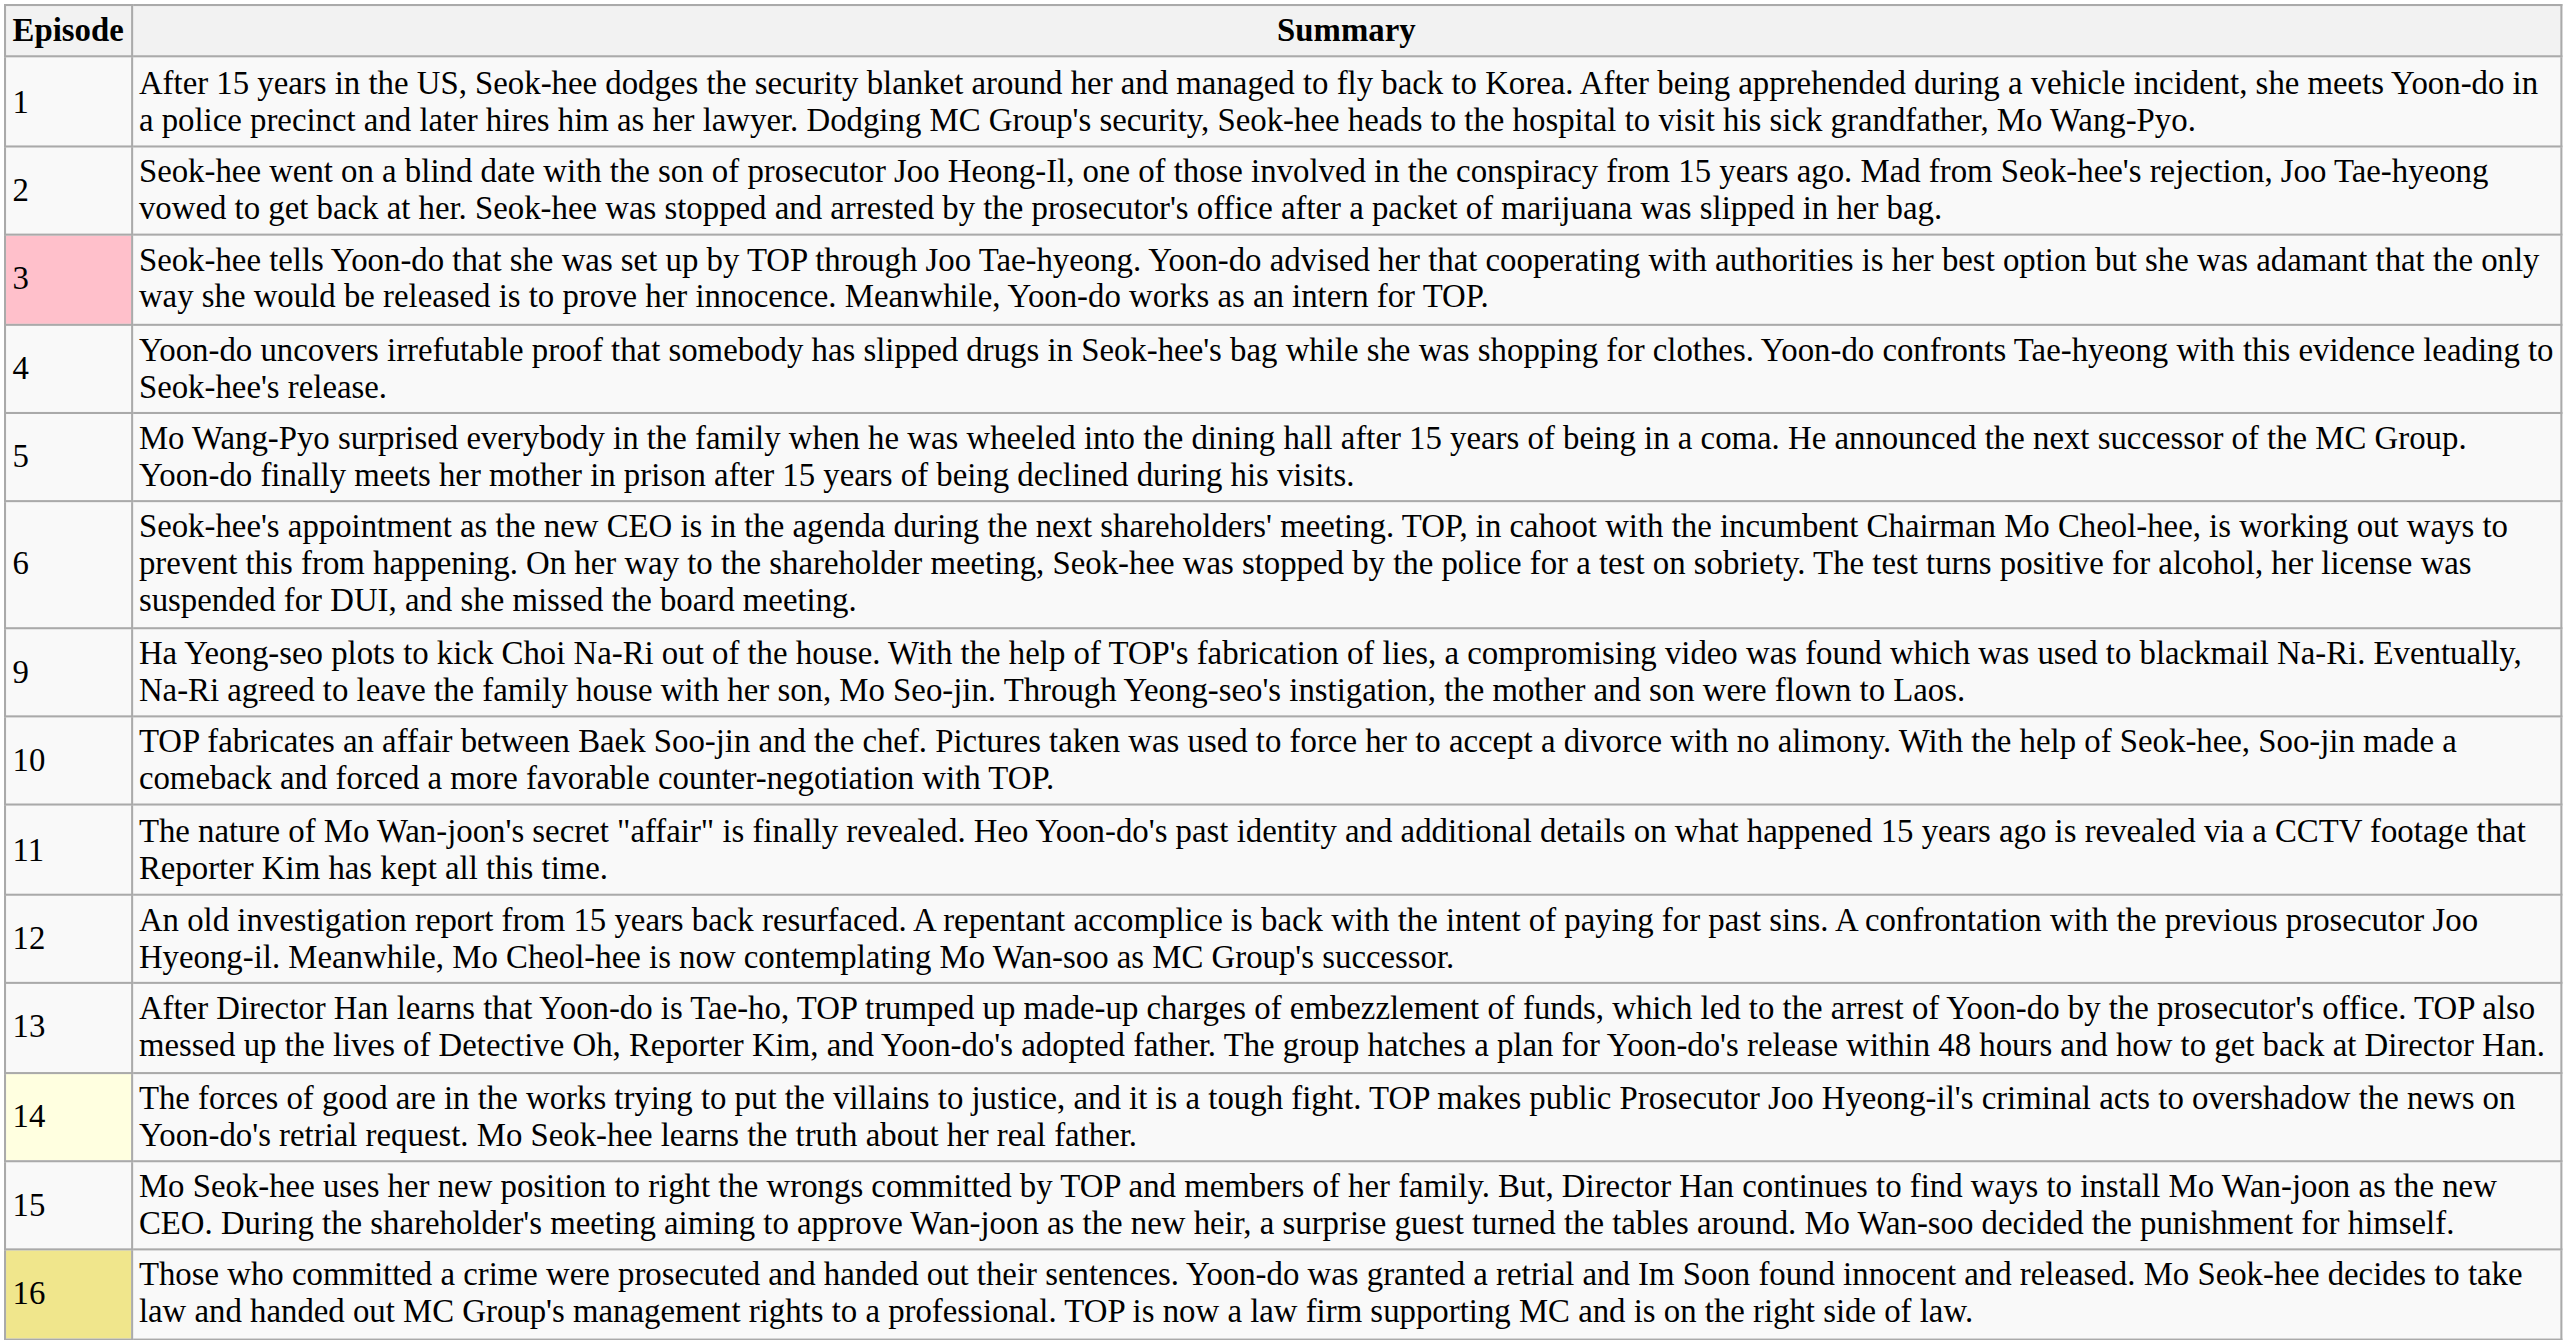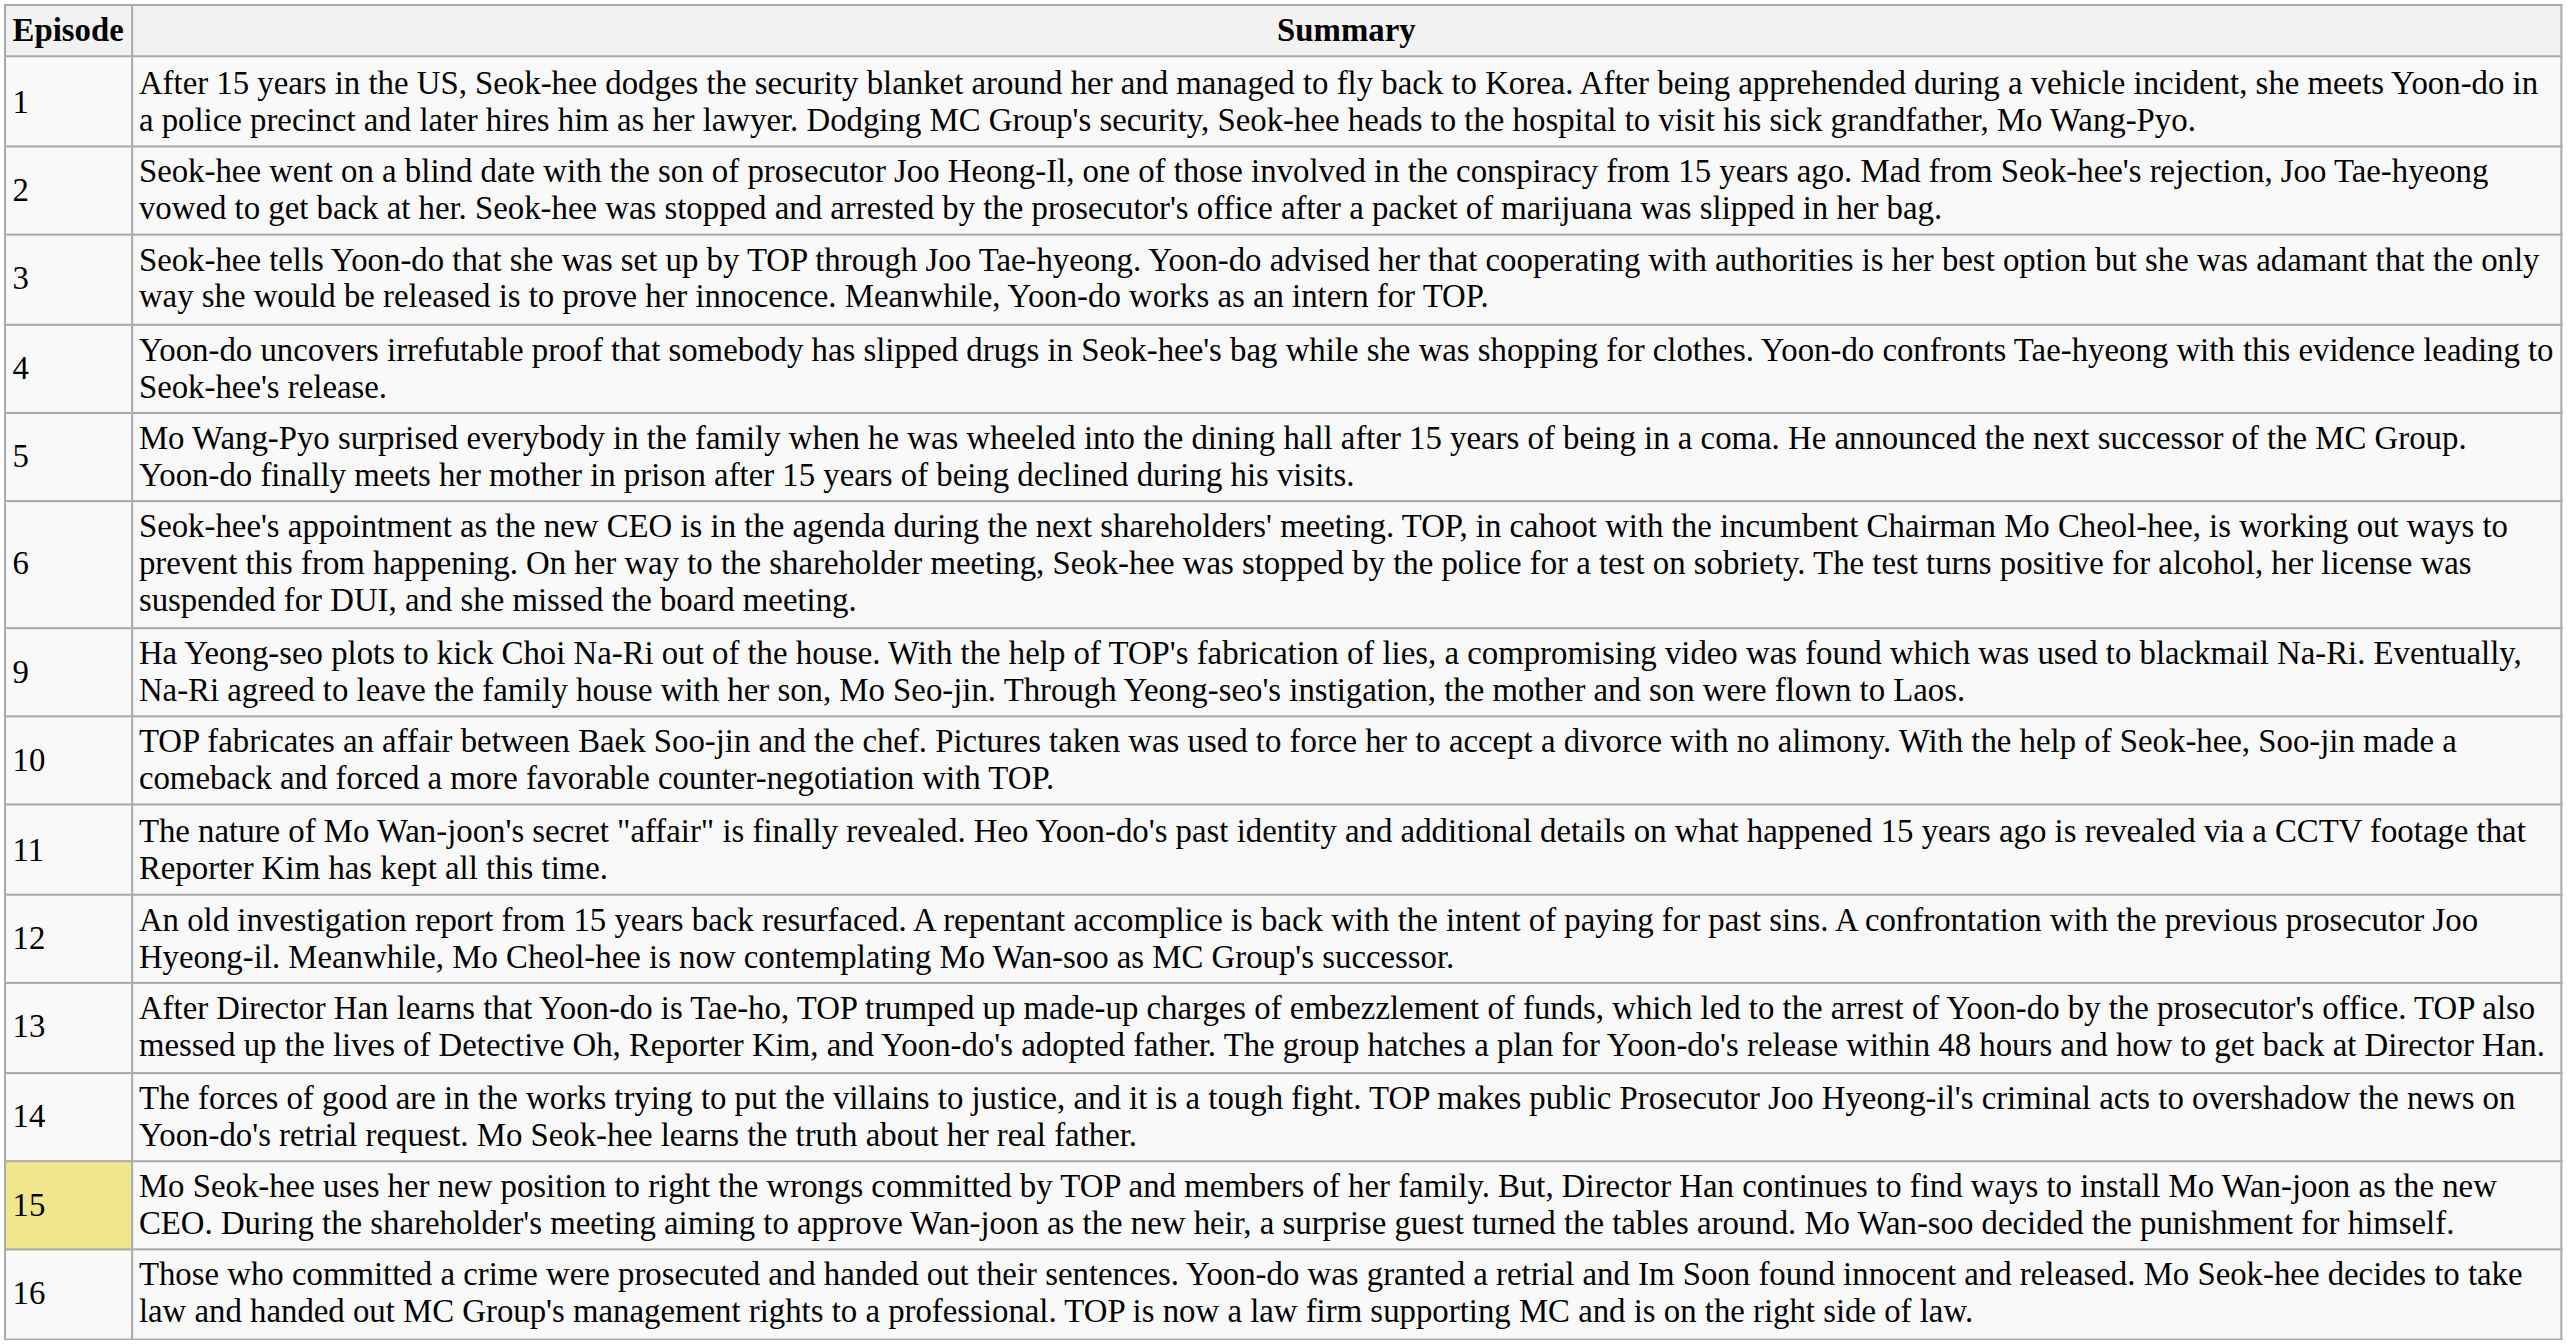(21, 278) pink background -> (21, 278) no background
(29, 1115) lightyellow background -> (29, 1115) no background
(29, 1204) no background -> (29, 1204) khaki background
(29, 1293) khaki background -> (29, 1293) no background
